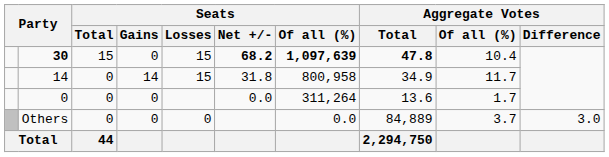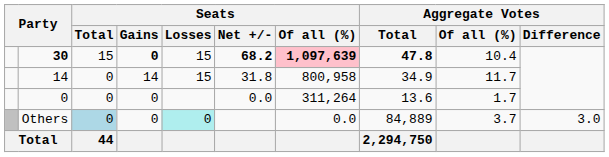(155, 57) normal -> (155, 57) bold
(321, 57) no background -> (321, 57) pink background
(110, 120) no background -> (110, 120) lightblue background
(208, 120) no background -> (208, 120) paleturquoise background
